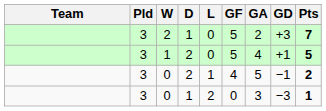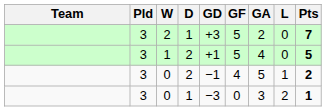columns swapped: (211, 14) <-> (283, 14)
